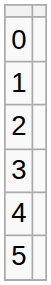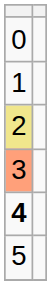(19, 126) no background -> (19, 126) khaki background
(19, 169) no background -> (19, 169) lightsalmon background
(19, 213) normal -> (19, 213) bold
